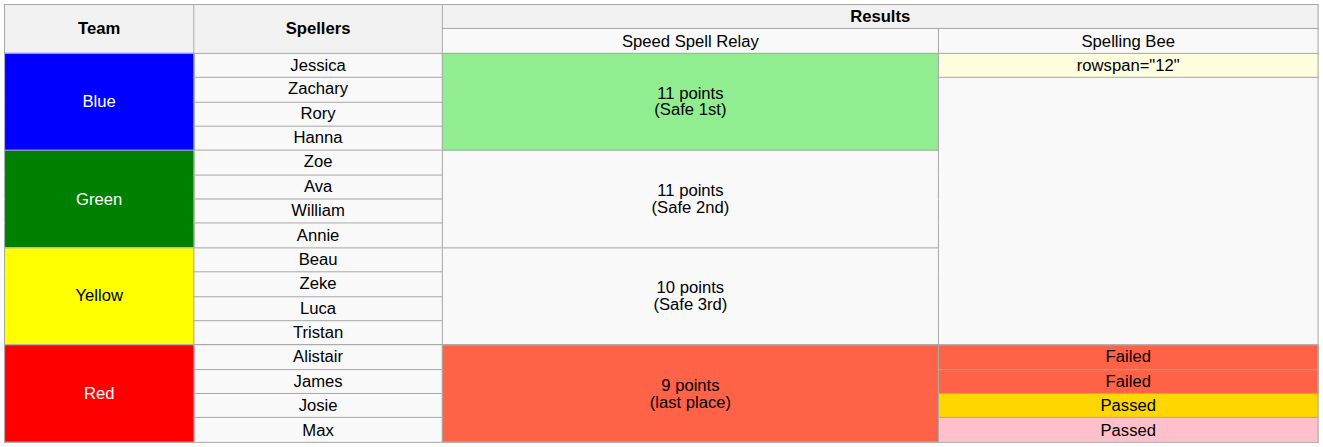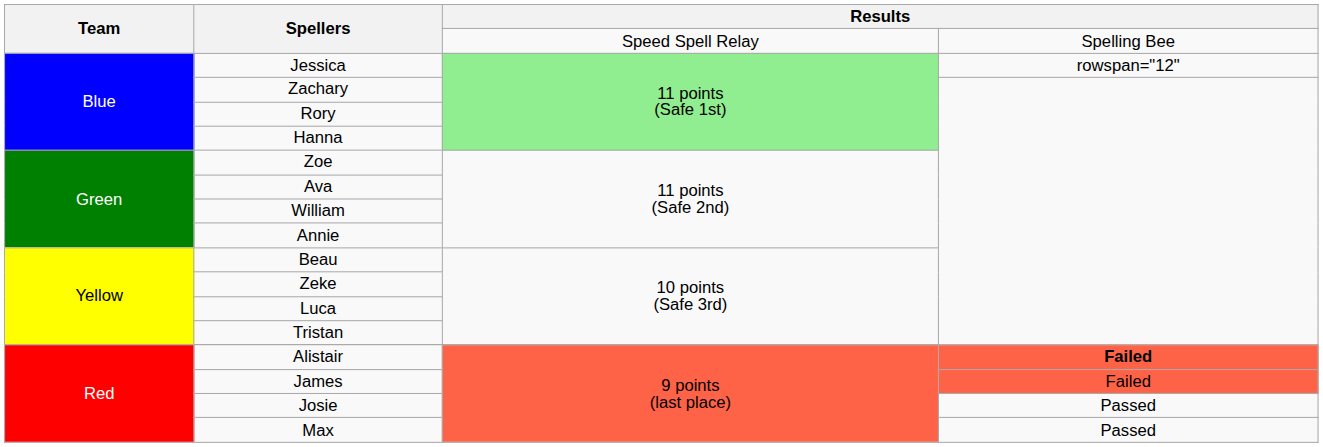(1128, 65) lightyellow background -> (1128, 65) no background
(1128, 356) normal -> (1128, 356) bold
(1128, 405) gold background -> (1128, 405) no background
(1128, 429) pink background -> (1128, 429) no background
